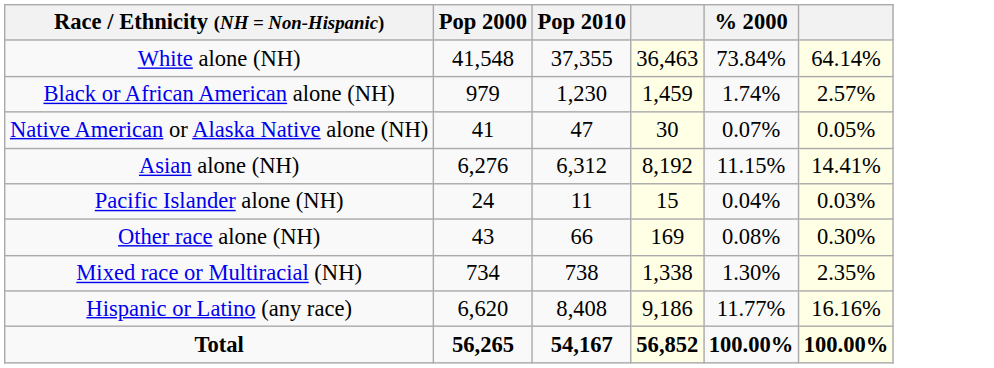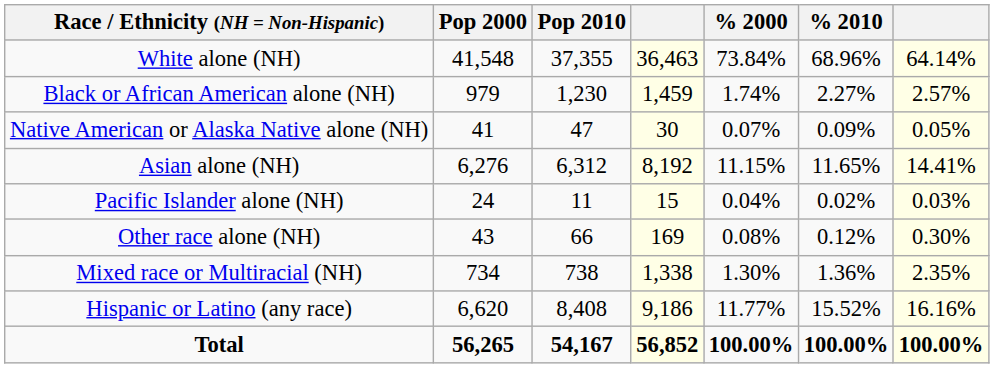+ column: (846, 22)
